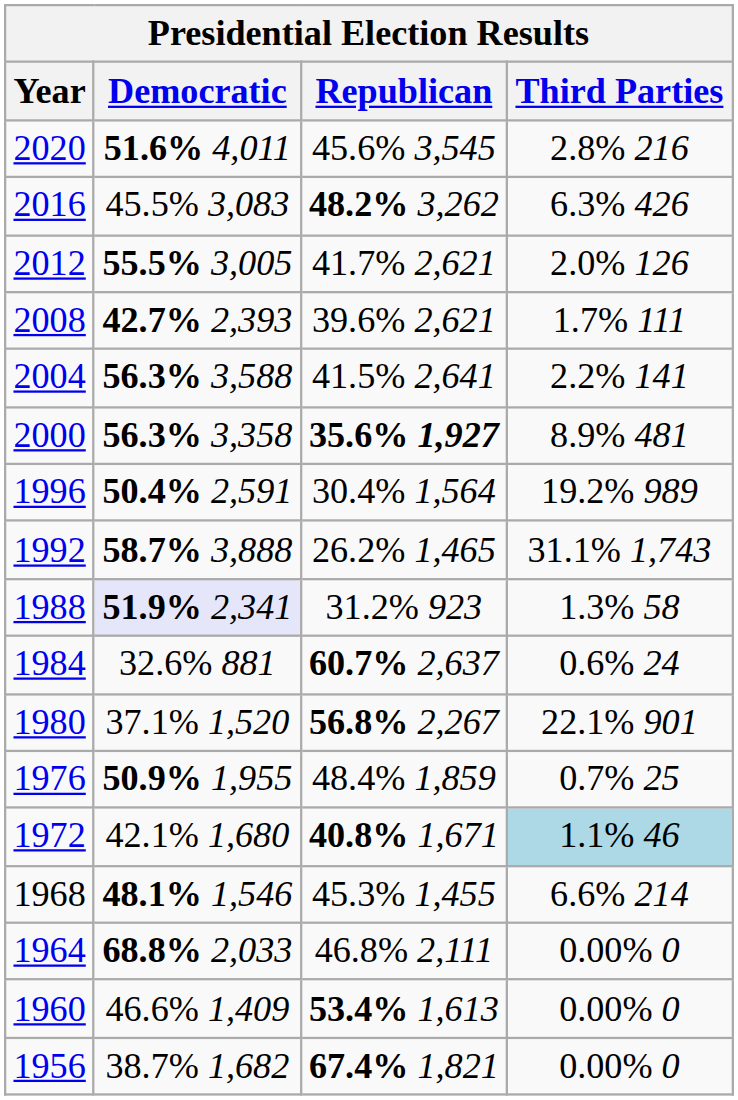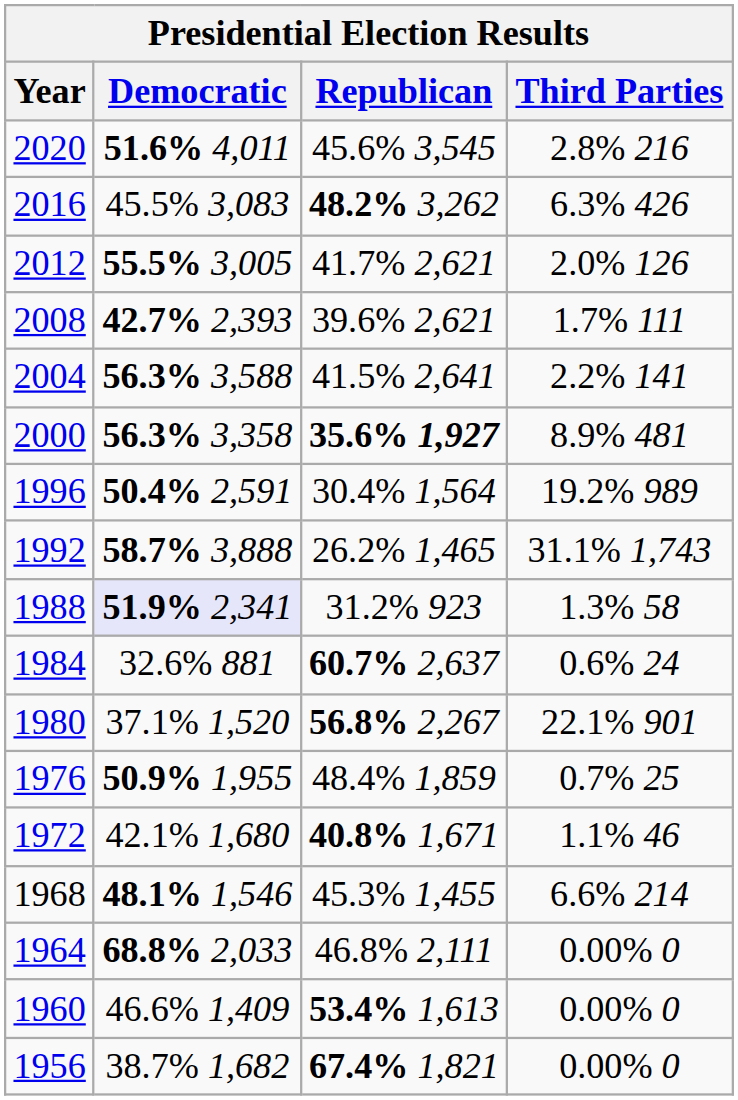(619, 836) lightblue background -> (619, 836) no background
